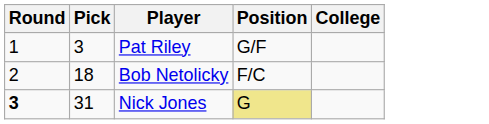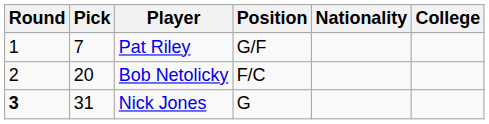+ column: (361, 18)
(79, 47) 3 -> (79, 47) 7
(84, 75) 18 -> (84, 75) 20
(244, 103) khaki background -> (244, 103) no background
